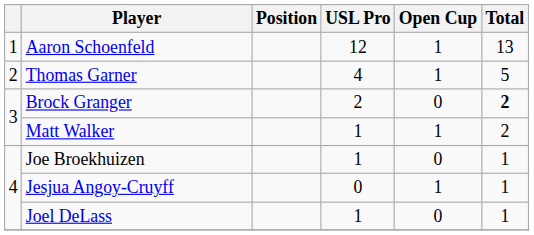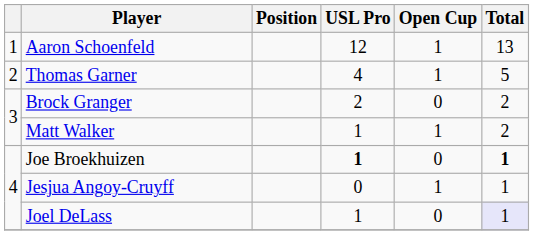(505, 103) bold -> (505, 103) normal
(358, 159) normal -> (358, 159) bold
(505, 159) normal -> (505, 159) bold
(505, 215) no background -> (505, 215) lavender background
